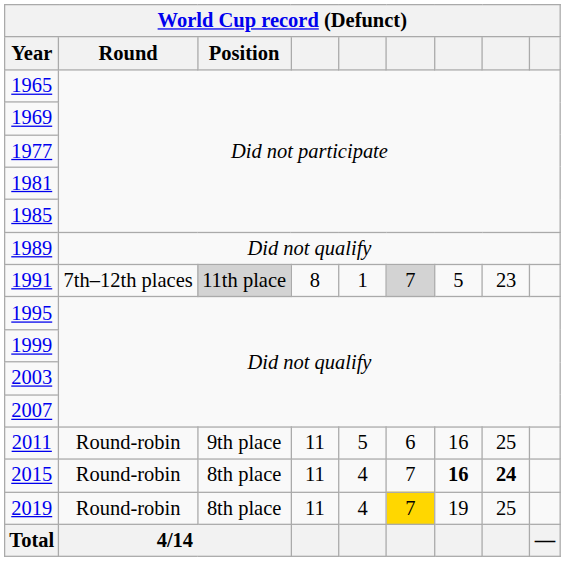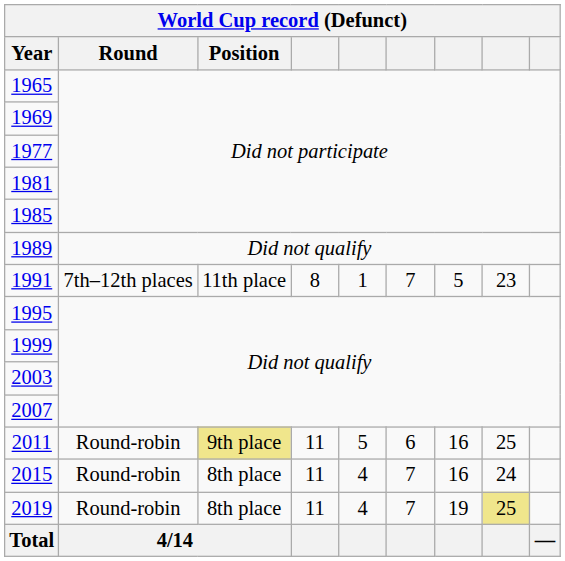(244, 280) lightgrey background -> (244, 280) no background
(410, 280) lightgrey background -> (410, 280) no background
(244, 442) no background -> (244, 442) khaki background
(458, 475) bold -> (458, 475) normal
(506, 475) bold -> (506, 475) normal
(410, 507) gold background -> (410, 507) no background
(506, 507) no background -> (506, 507) khaki background
